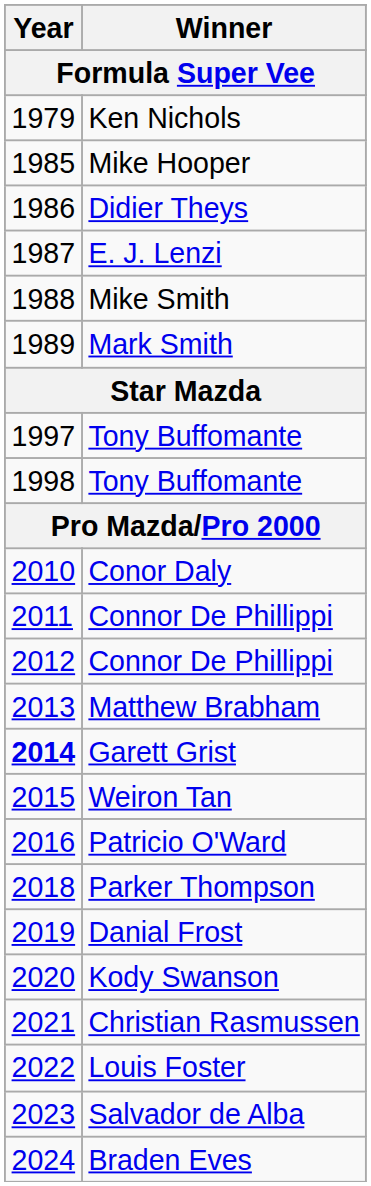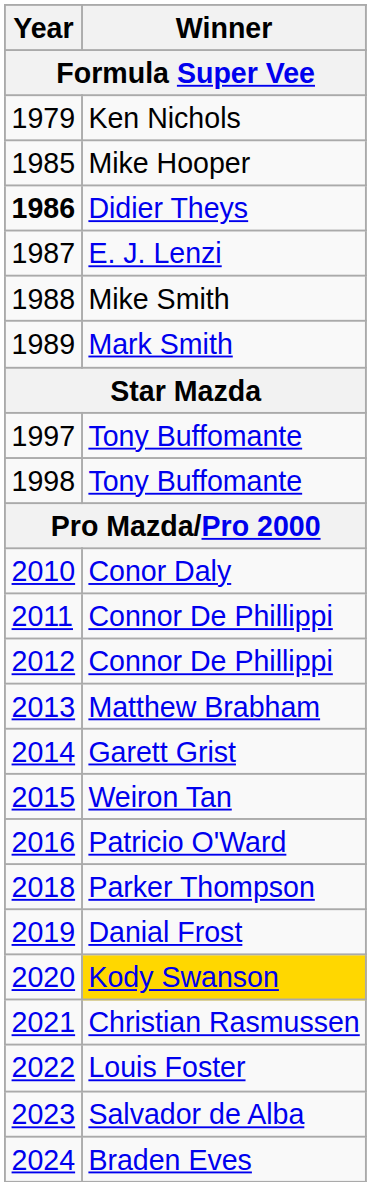(43, 209) normal -> (43, 209) bold
(43, 752) bold -> (43, 752) normal
(184, 978) no background -> (184, 978) gold background
